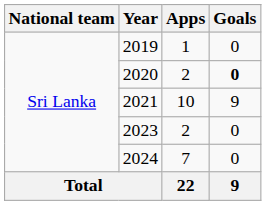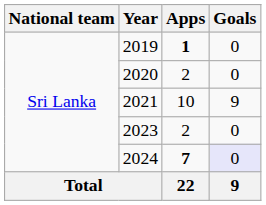(186, 46) normal -> (186, 46) bold
(235, 74) bold -> (235, 74) normal
(186, 158) normal -> (186, 158) bold
(235, 158) no background -> (235, 158) lavender background
